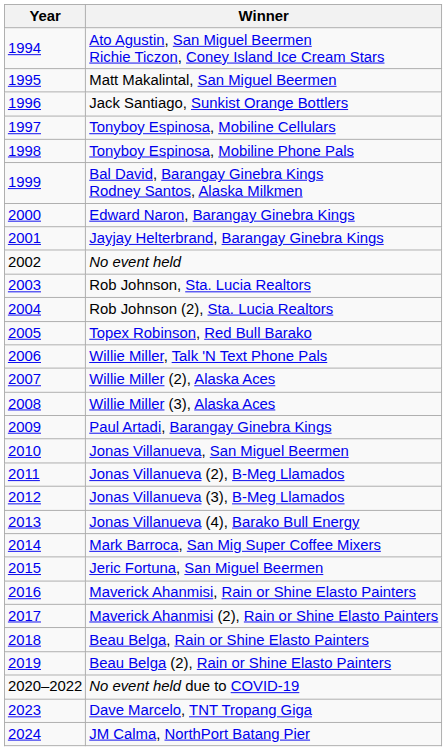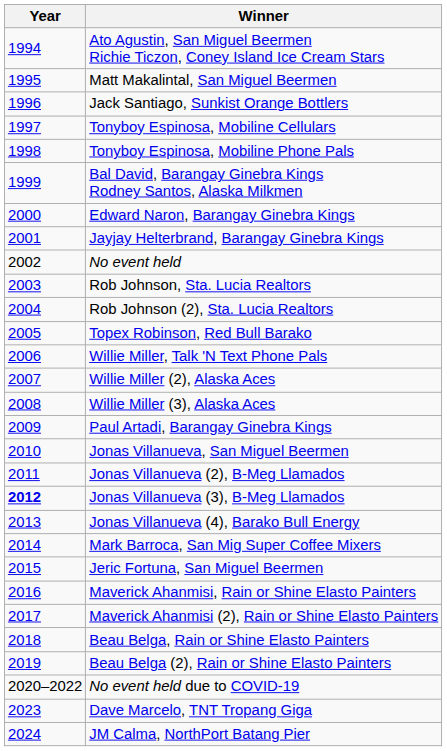(24, 498) normal -> (24, 498) bold
